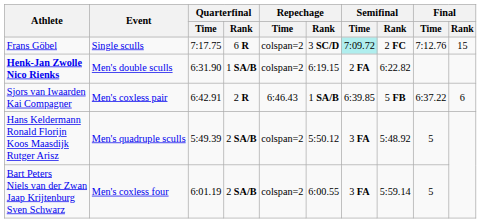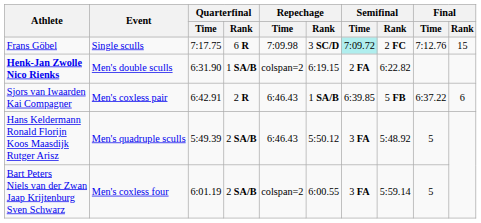(282, 46) colspan=2 -> (282, 46) 7:09.98
(282, 138) colspan=2 -> (282, 138) 6:46.43
